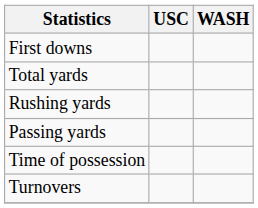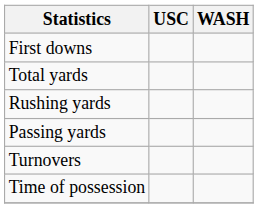rows swapped: (45, 188) <-> (77, 160)
